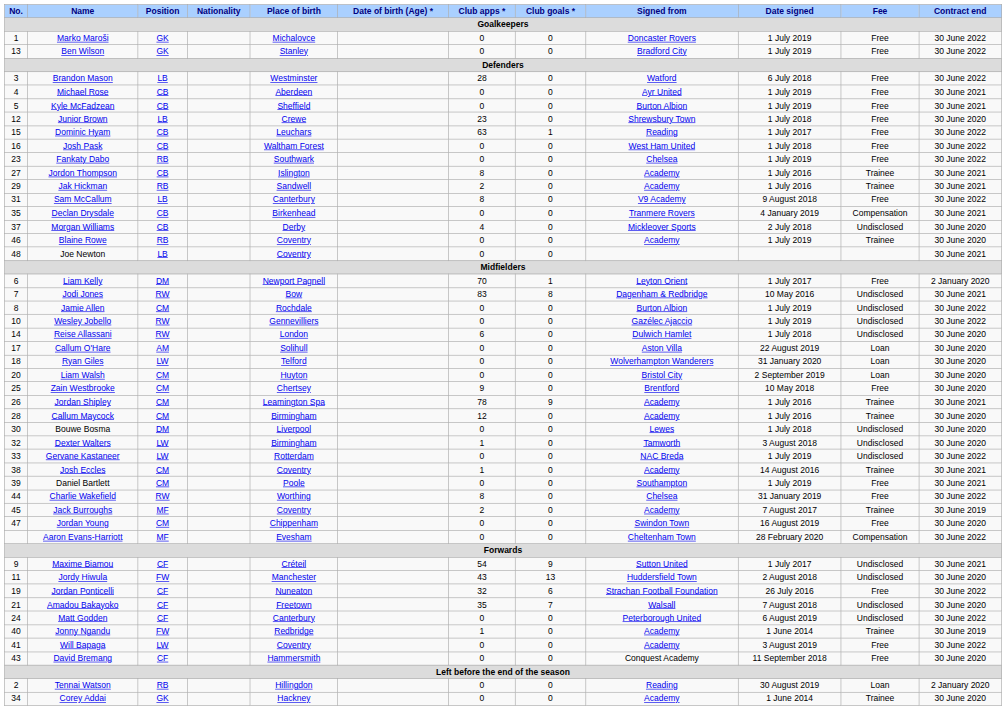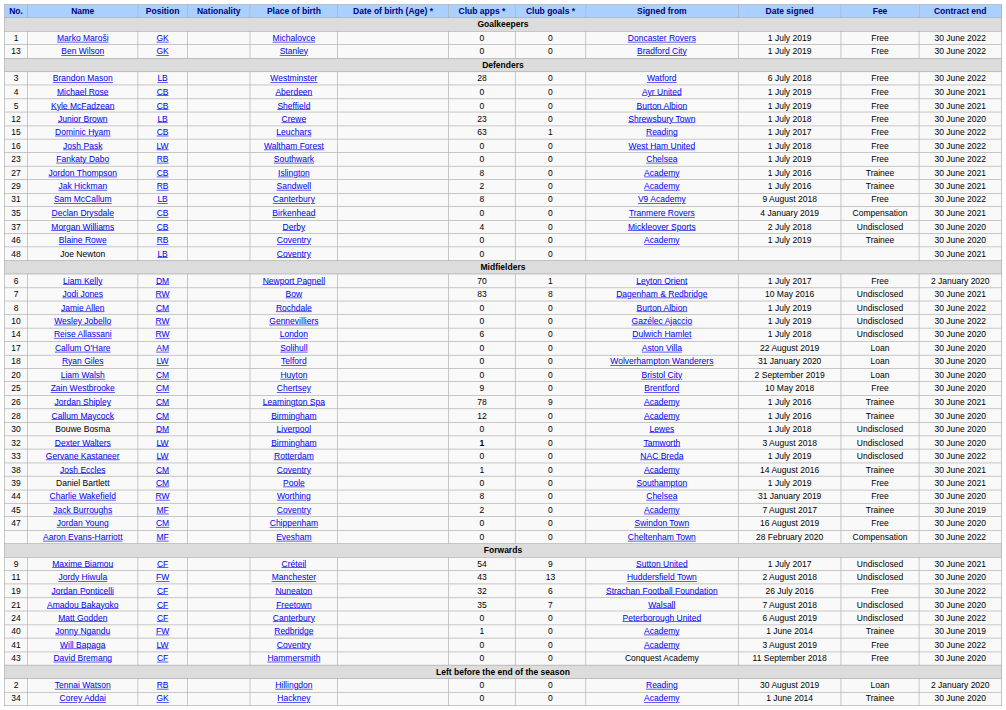(163, 145) CB -> (163, 145) LW
(482, 442) normal -> (482, 442) bold
(960, 496) 30 June 2022 -> (960, 496) 30 June 2020
